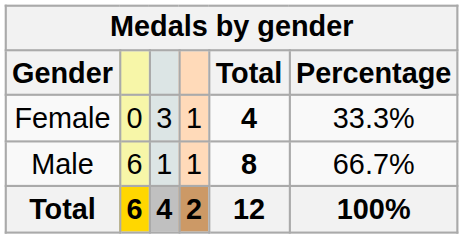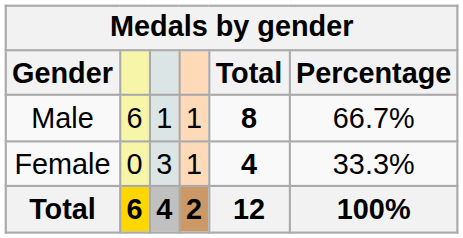rows swapped: (62, 164) <-> (62, 118)
